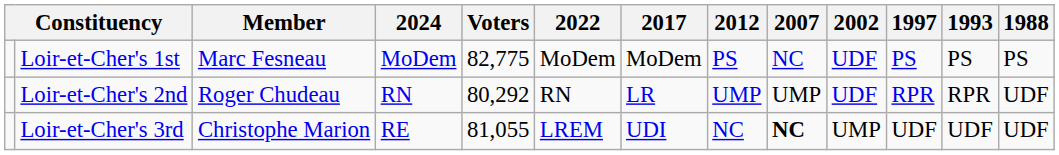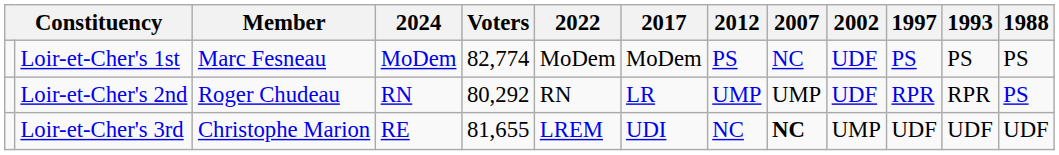(498, 58) 82,775 -> (498, 58) 82,774
(1026, 94) UDF -> (1016, 94) PS
(498, 130) 81,055 -> (498, 130) 81,655
